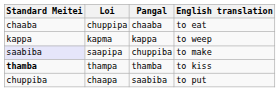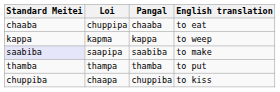(152, 53) chuppiba -> (149, 53) saabiba
(22, 66) bold -> (22, 66) normal
(194, 66) to kiss -> (191, 66) to put
(149, 80) saabiba -> (152, 80) chuppiba
(191, 80) to put -> (194, 80) to kiss
